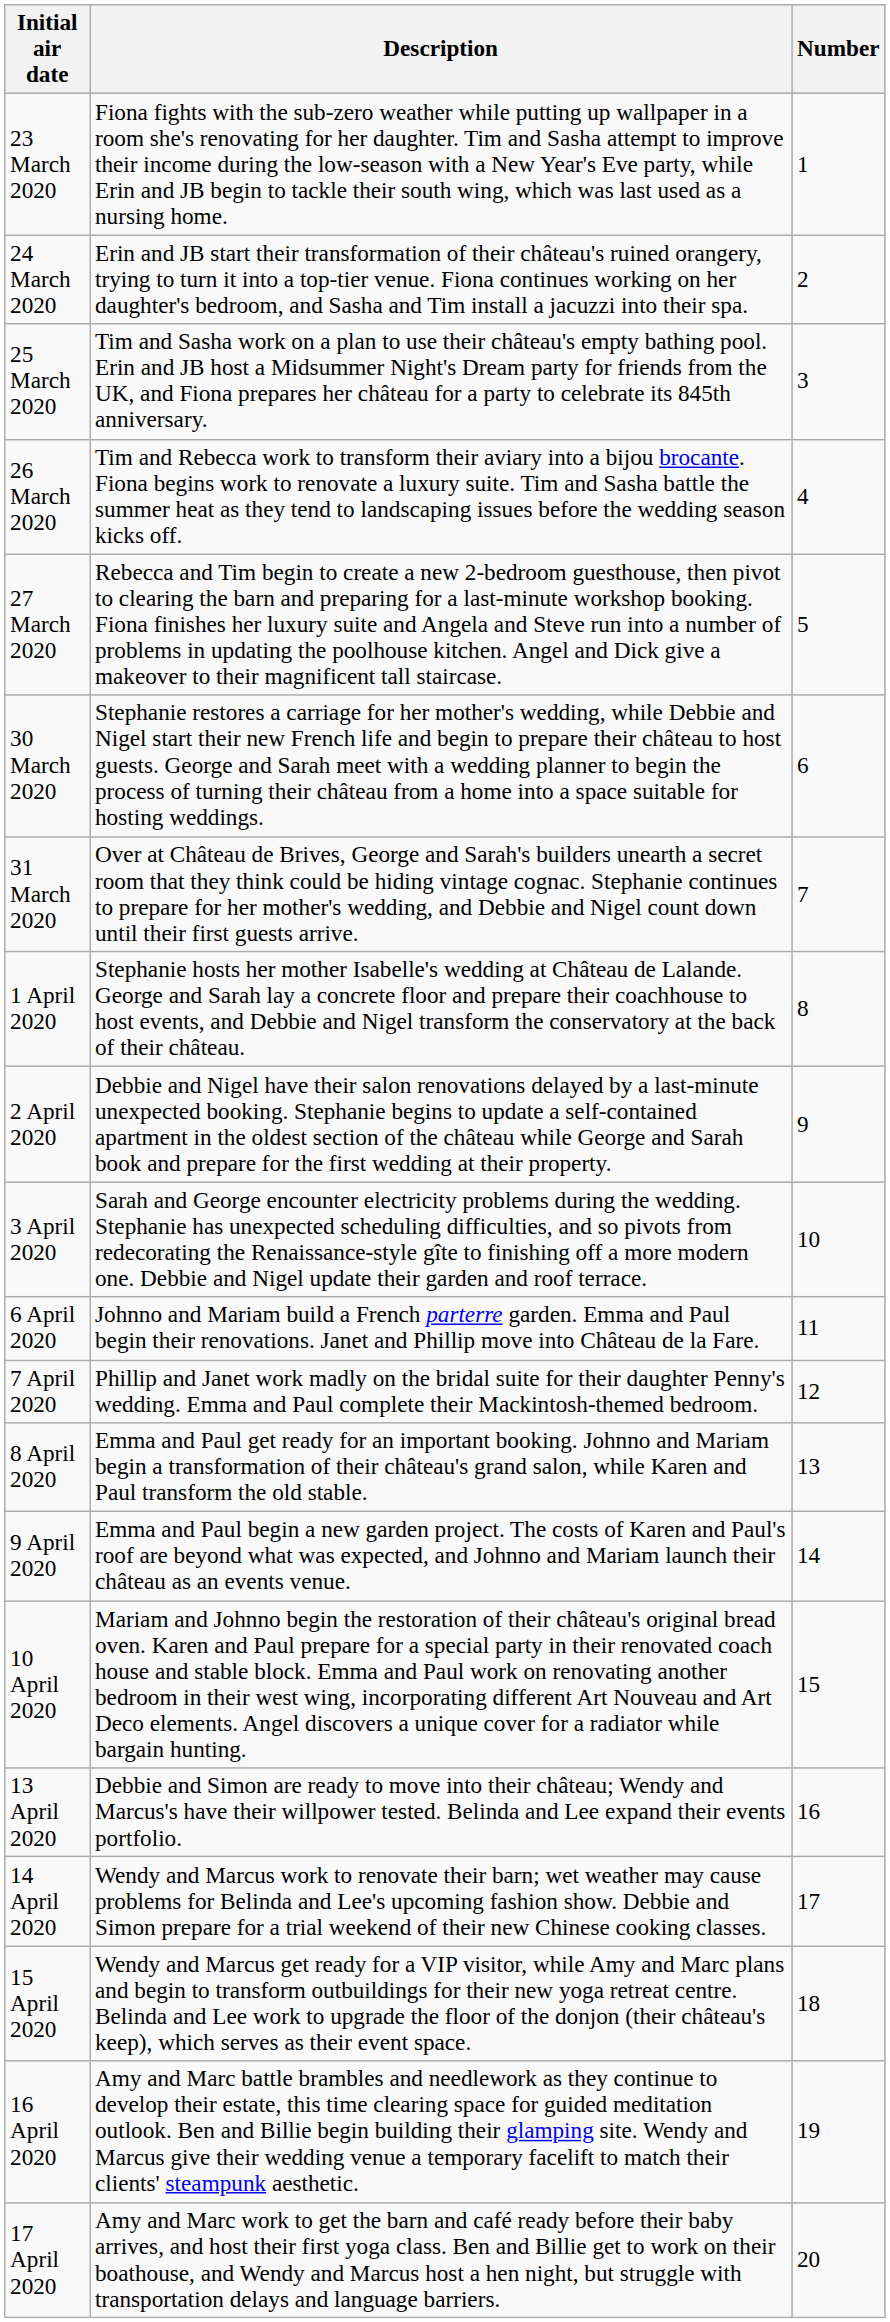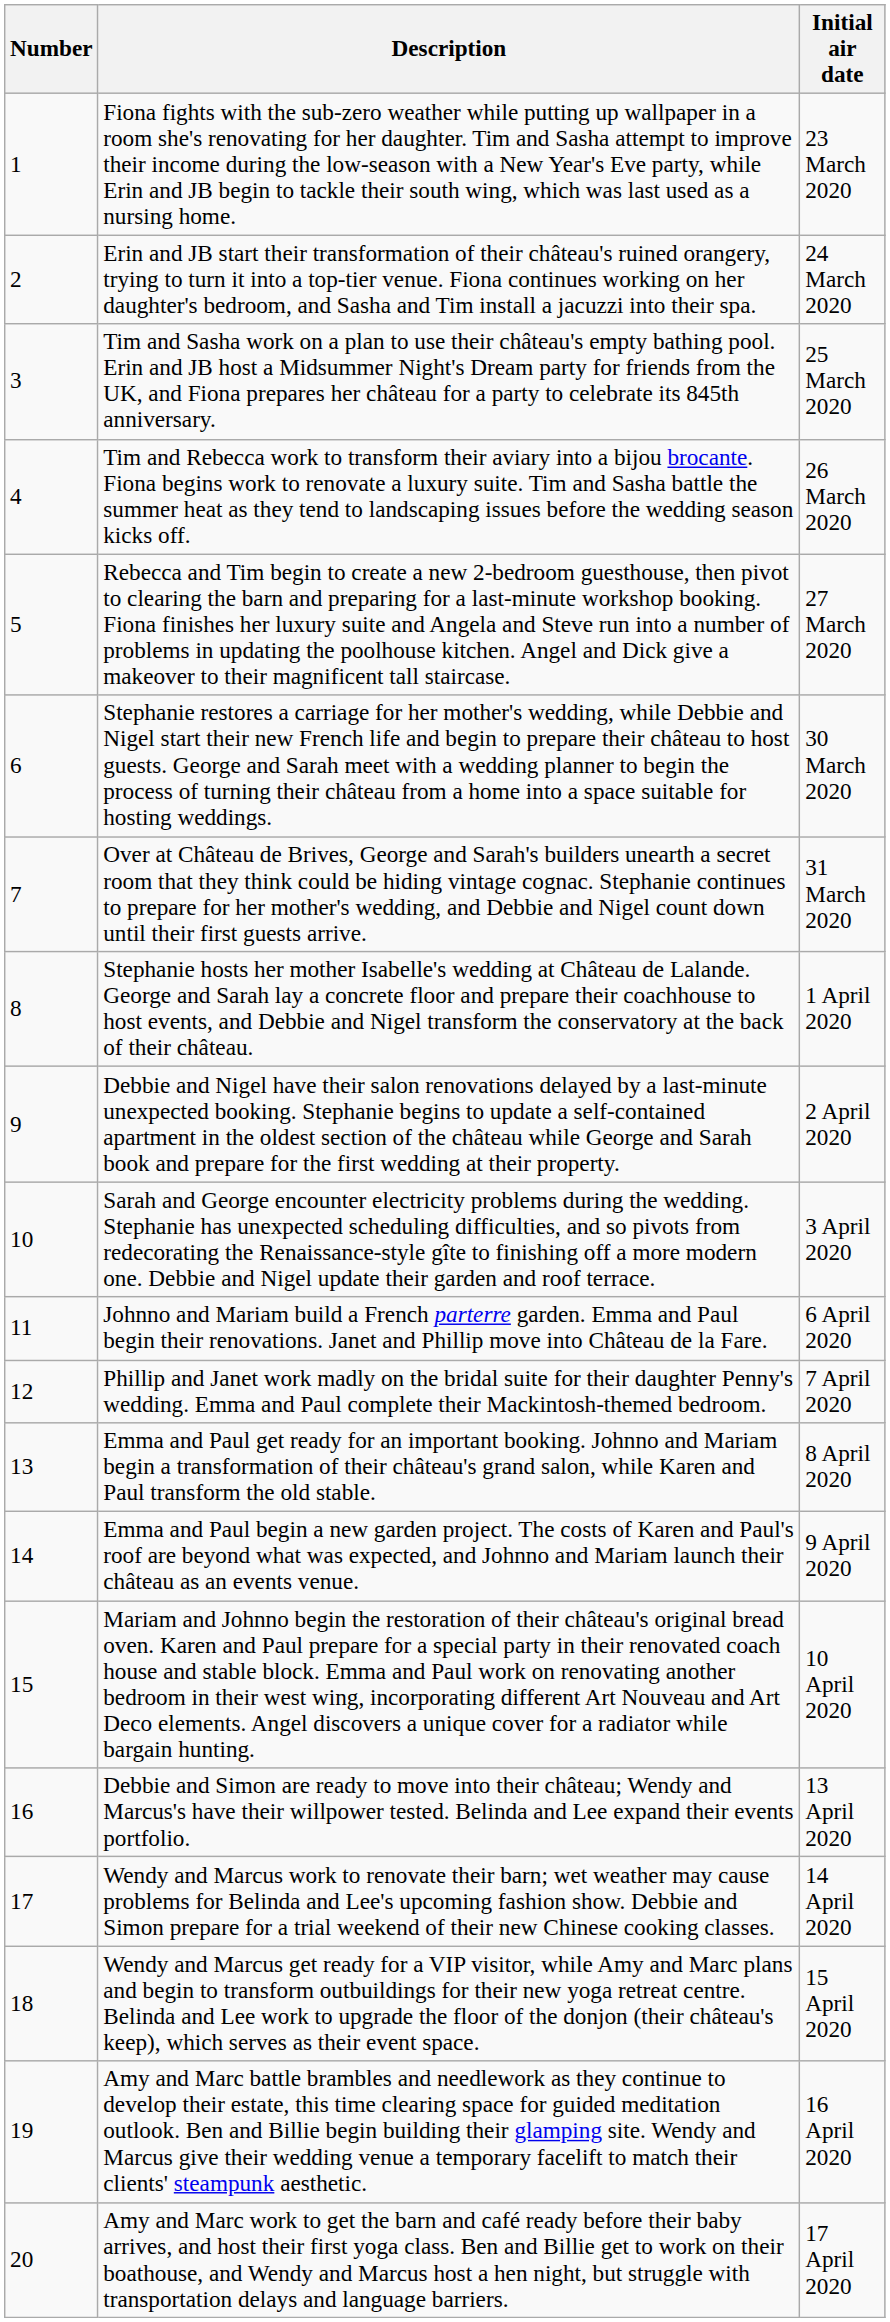columns swapped: (838, 48) <-> (47, 48)
